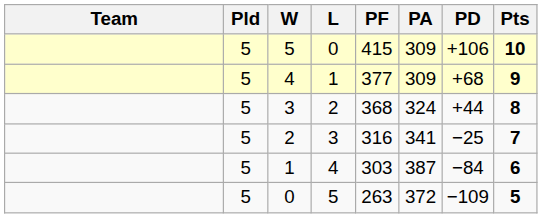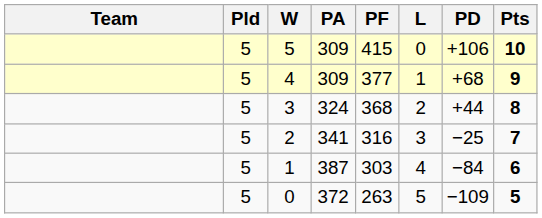columns swapped: (333, 19) <-> (421, 19)
